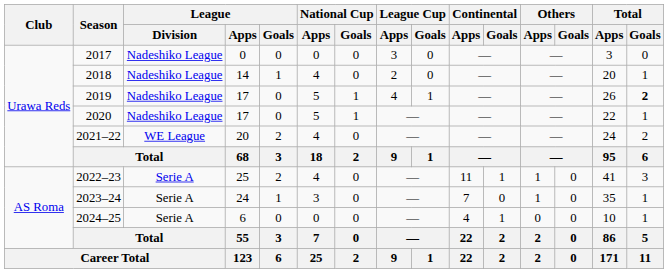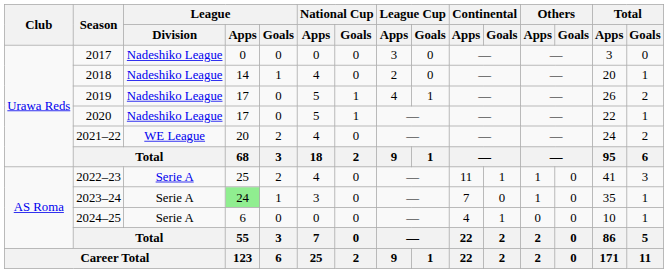(645, 95) bold -> (645, 95) normal
(243, 197) no background -> (243, 197) lightgreen background
